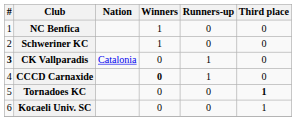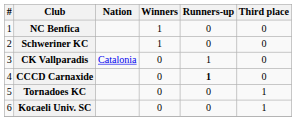(9, 60) bold -> (9, 60) normal
(160, 76) bold -> (160, 76) normal
(208, 76) normal -> (208, 76) bold
(264, 92) bold -> (264, 92) normal
